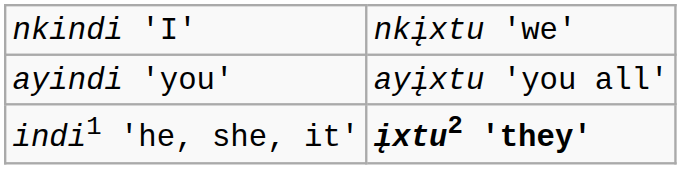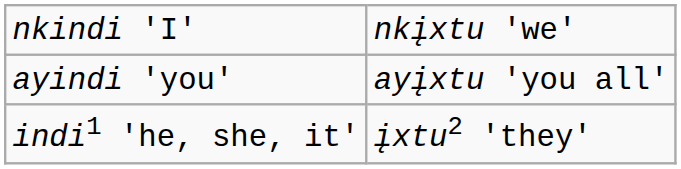(483, 134) bold -> (483, 134) normal
